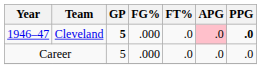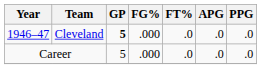(219, 34) pink background -> (219, 34) no background
(249, 34) bold -> (249, 34) normal
